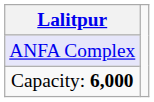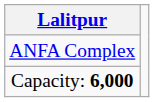(72, 50) lavender background -> (72, 50) no background
